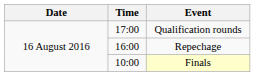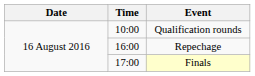(127, 29) 17:00 -> (127, 29) 10:00
(127, 63) 10:00 -> (127, 63) 17:00
